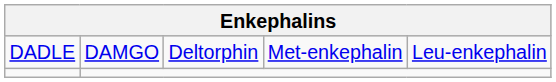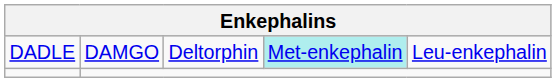(335, 52) no background -> (335, 52) paleturquoise background
